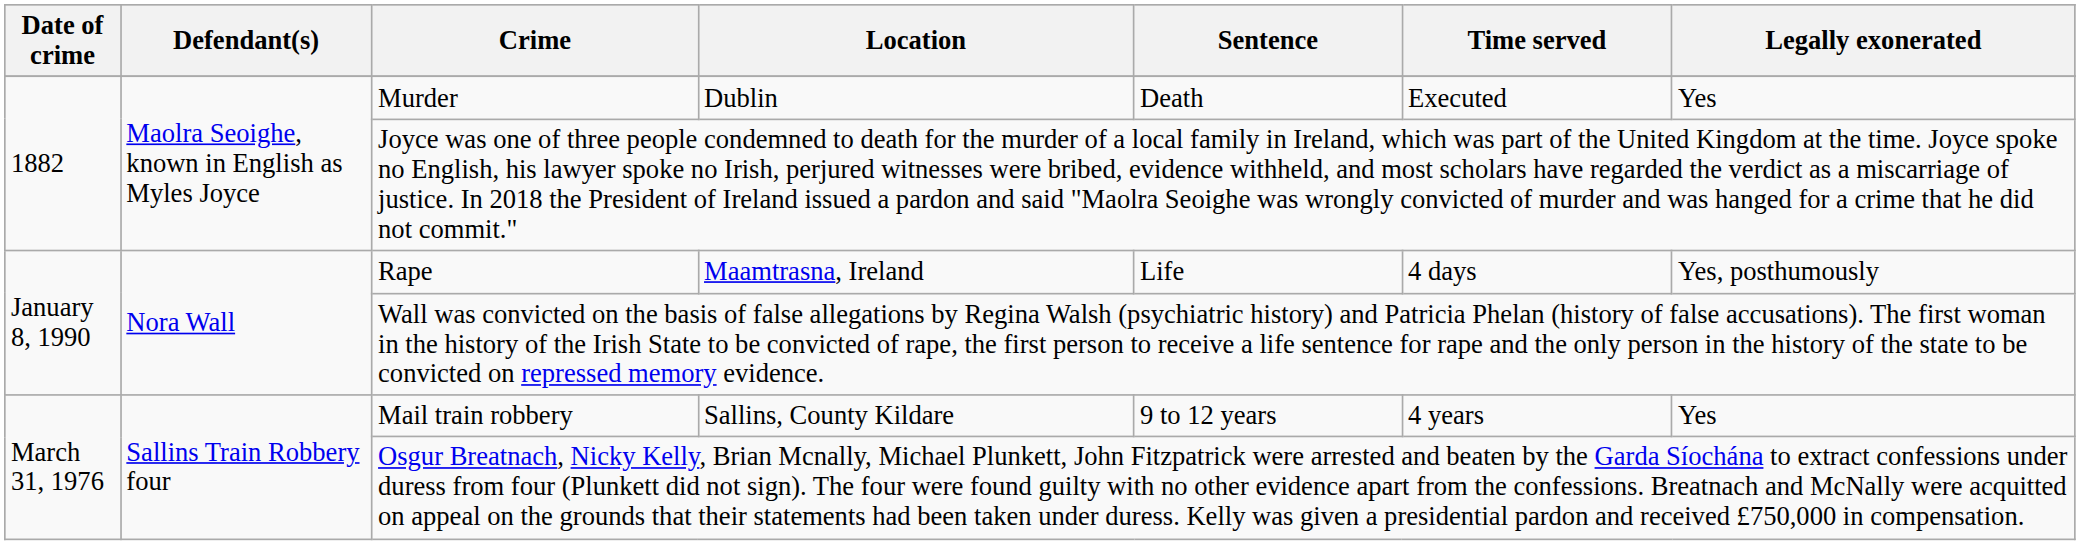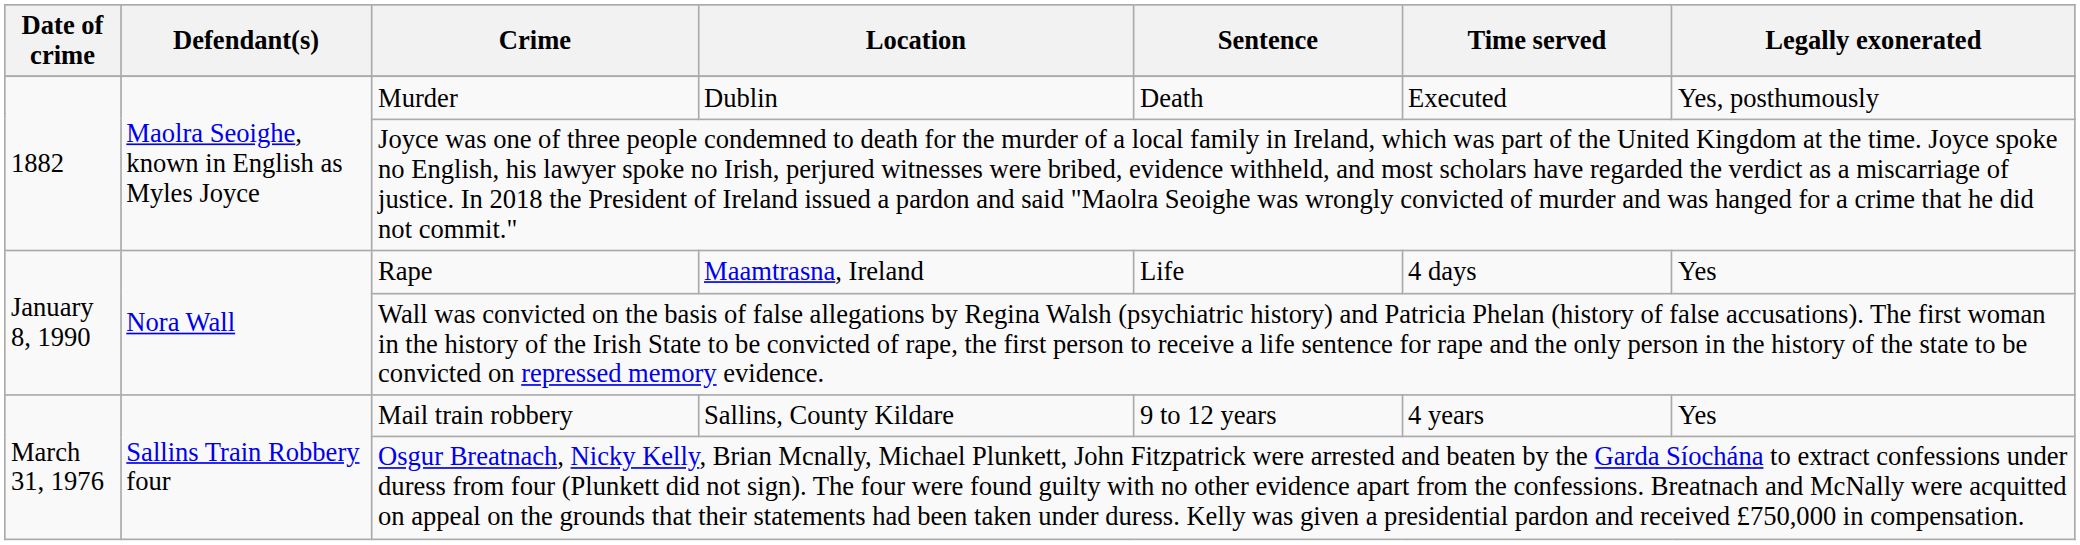(1697, 97) Yes -> (1778, 97) Yes, posthumously
(1778, 271) Yes, posthumously -> (1697, 271) Yes
